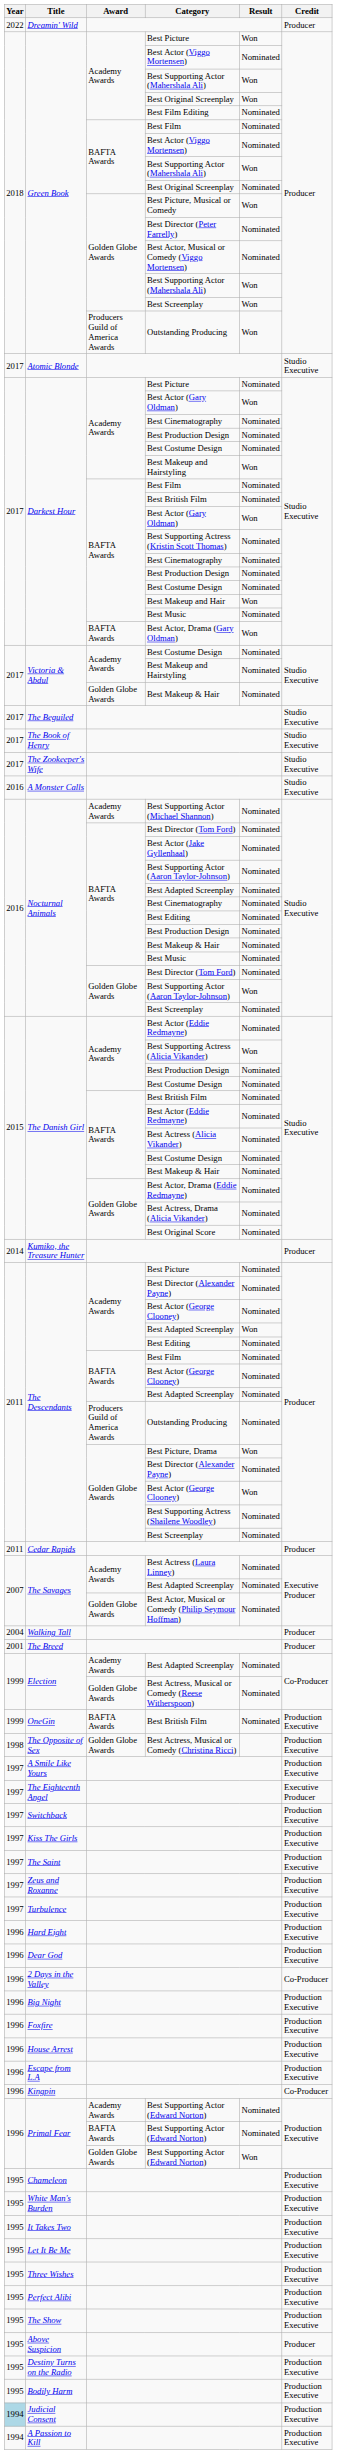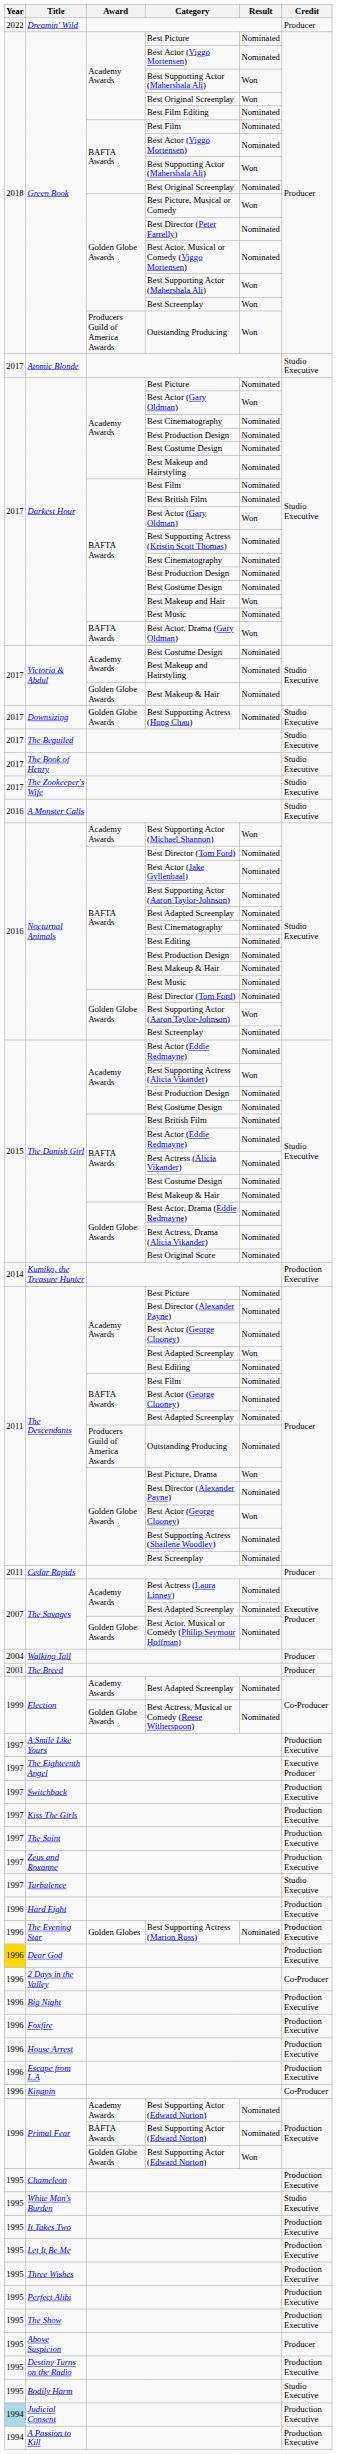(250, 38) Won -> (261, 38) Nominated
(250, 467) Won -> (261, 467) Nominated
+ row: (48, 717)
(261, 811) Nominated -> (250, 834) Won
(300, 1251) Producer -> (303, 1274) Production Executive
- row: (41, 1721)
- row: (55, 1745)
(303, 1909) Production Executive -> (301, 1885) Studio Executive
+ row: (49, 1932)
(15, 1955) no background -> (15, 1955) gold background
(303, 2203) Production Executive -> (301, 2203) Studio Executive
(303, 2391) Production Executive -> (301, 2391) Studio Executive
